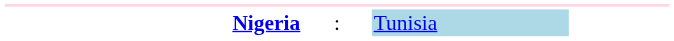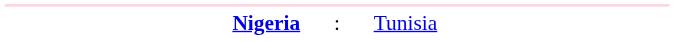(405, 22) lightblue background -> (405, 22) no background
